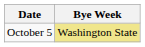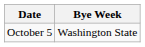(97, 32) khaki background -> (97, 32) no background
